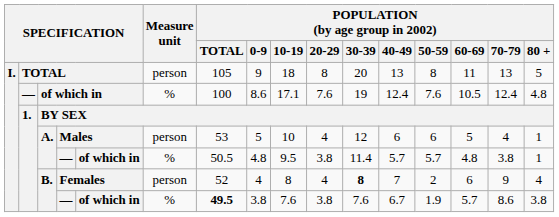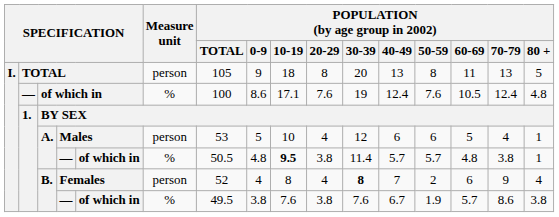(288, 157) normal -> (288, 157) bold
(222, 200) bold -> (222, 200) normal
